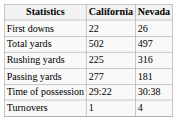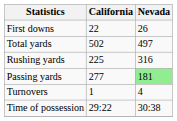(145, 76) no background -> (145, 76) lightgreen background
rows swapped: (27, 108) <-> (45, 92)
